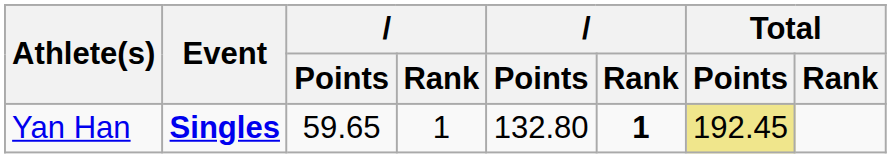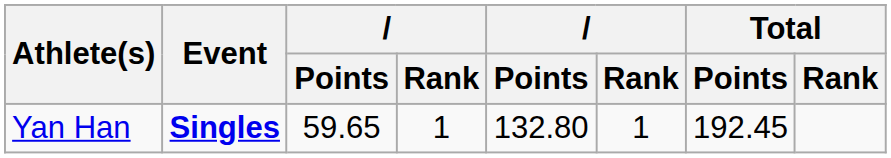(641, 127) bold -> (641, 127) normal
(741, 127) khaki background -> (741, 127) no background
